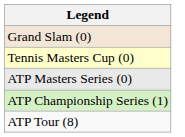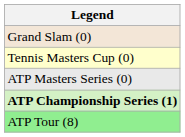(88, 100) normal -> (92, 100) bold
(43, 121) no background -> (43, 121) lightgreen background
